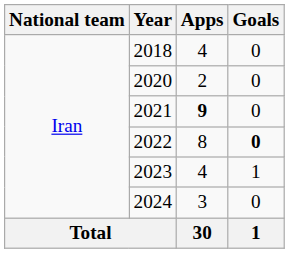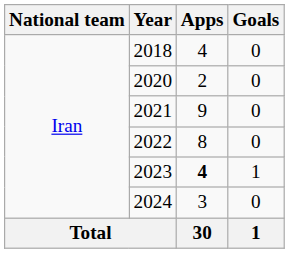(202, 111) bold -> (202, 111) normal
(256, 141) bold -> (256, 141) normal
(202, 171) normal -> (202, 171) bold
